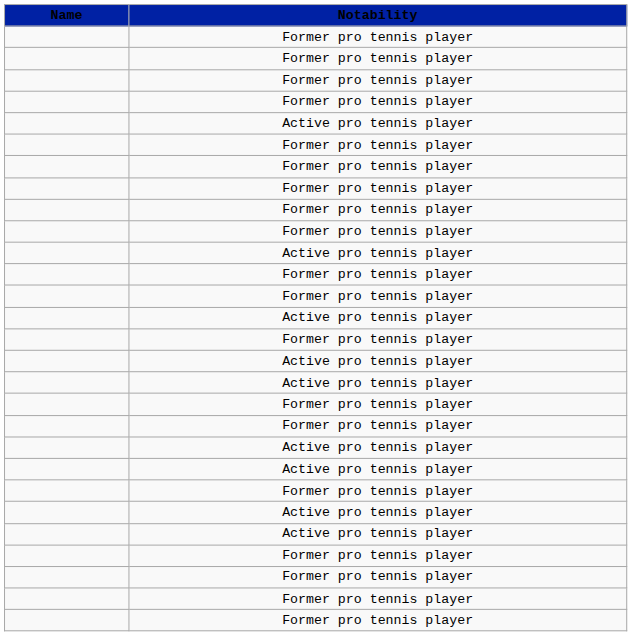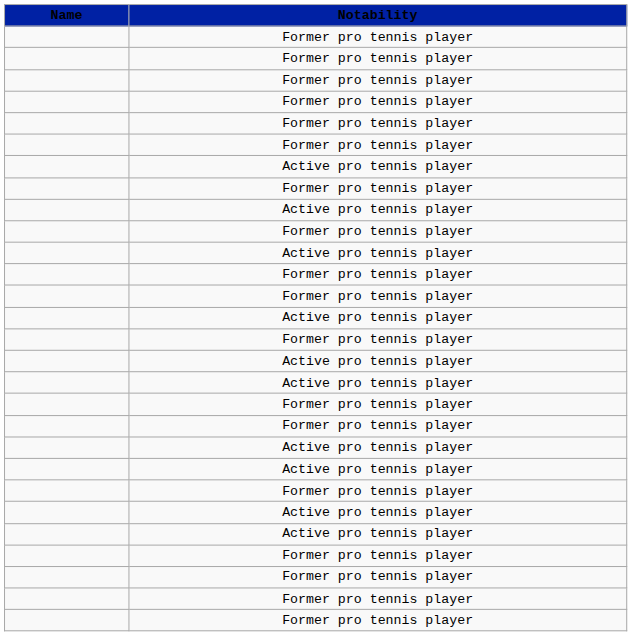(378, 123) Active pro tennis player -> (378, 123) Former pro tennis player
(378, 167) Former pro tennis player -> (378, 167) Active pro tennis player
(378, 210) Former pro tennis player -> (378, 210) Active pro tennis player
